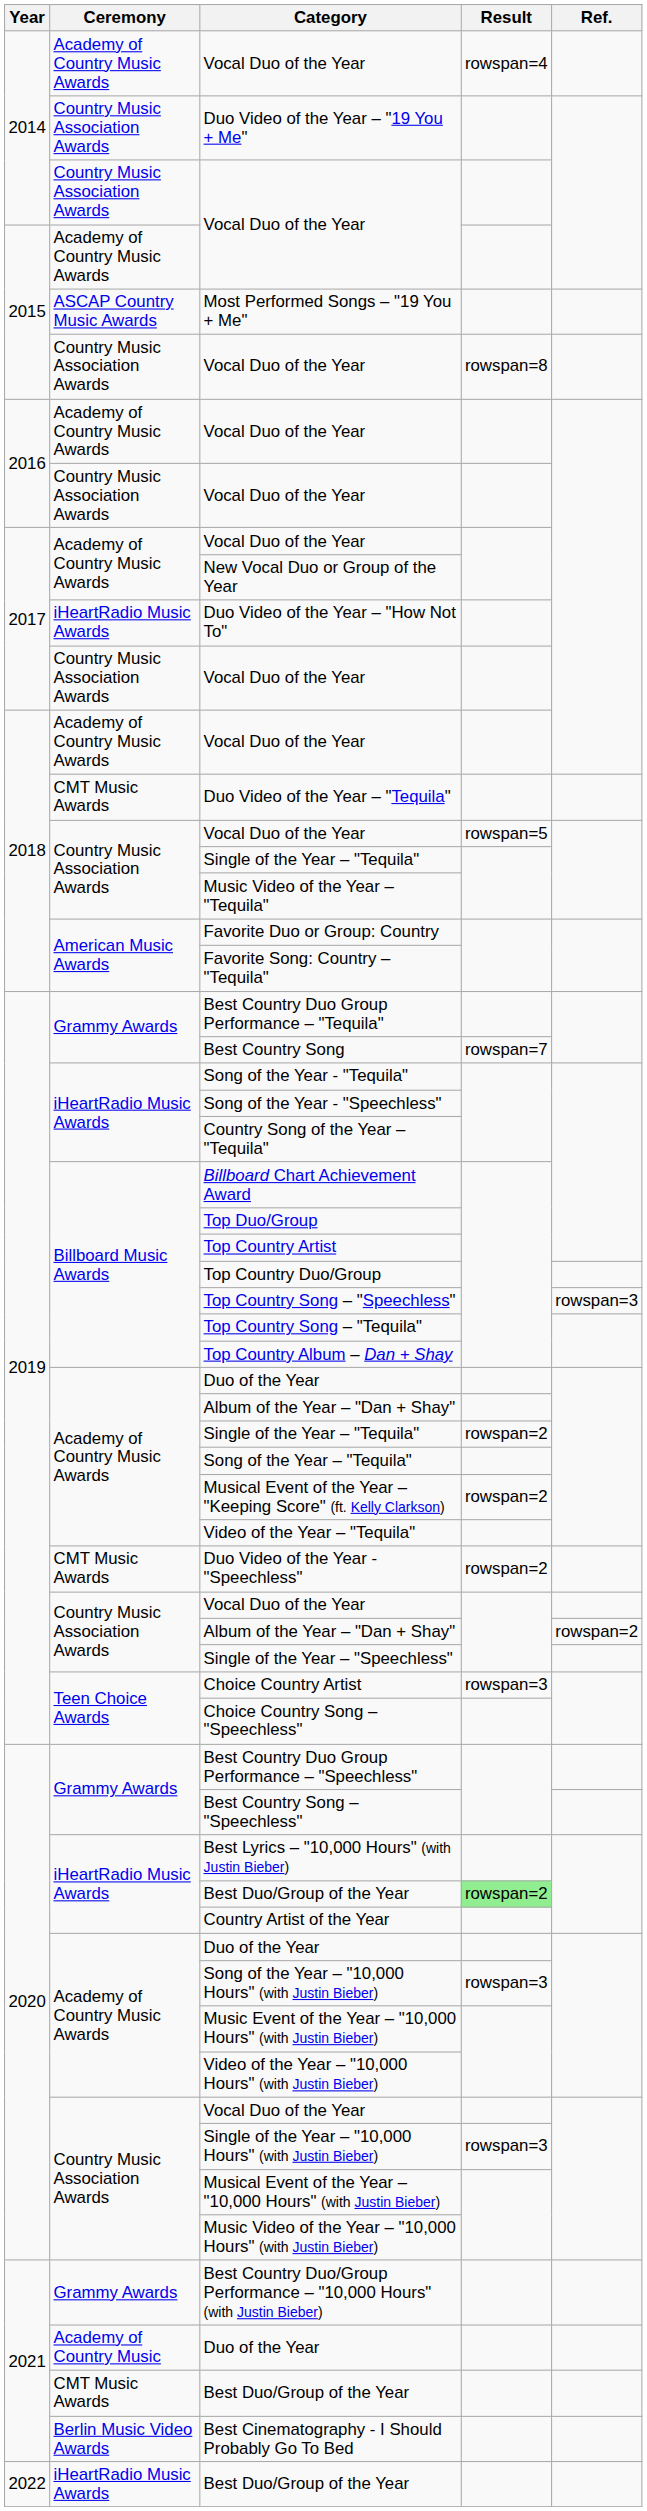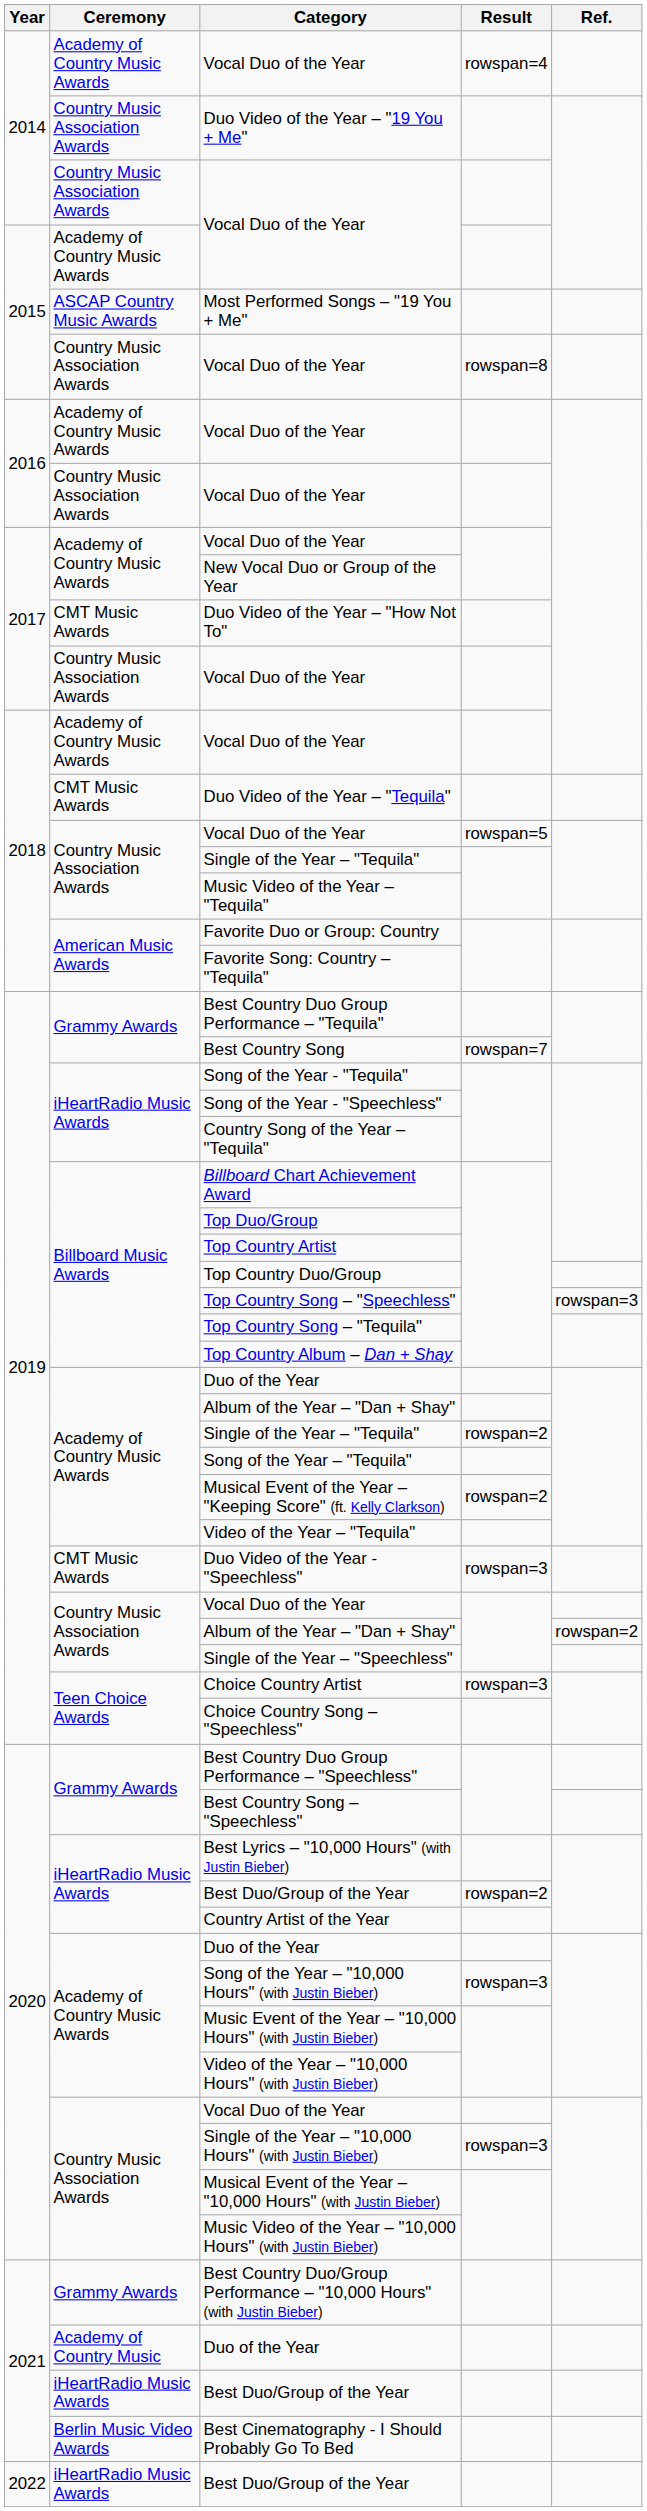(122, 622) iHeartRadio Music Awards -> (96, 622) CMT Music Awards
(506, 1568) rowspan=2 -> (506, 1568) rowspan=3
(506, 1893) lightgreen background -> (506, 1893) no background
(96, 2393) CMT Music Awards -> (122, 2393) iHeartRadio Music Awards
